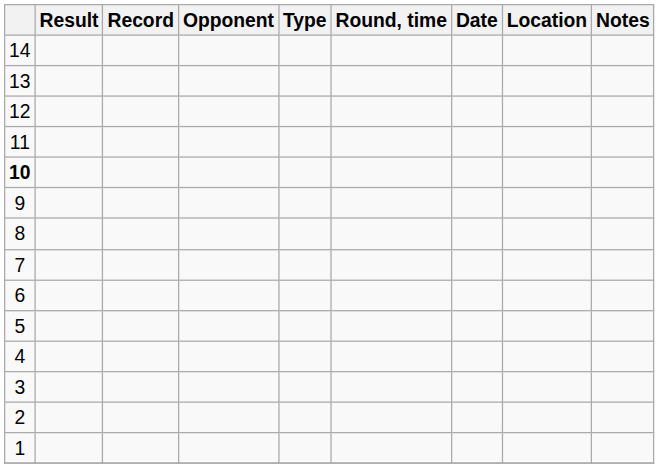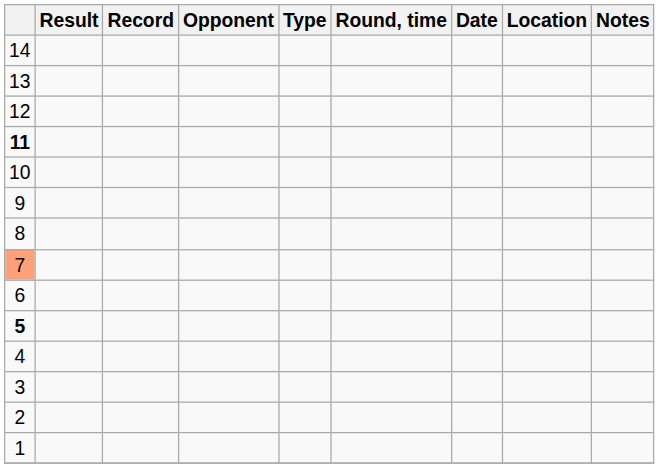(20, 142) normal -> (20, 142) bold
(20, 173) bold -> (20, 173) normal
(20, 265) no background -> (20, 265) lightsalmon background
(20, 326) normal -> (20, 326) bold
